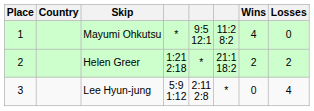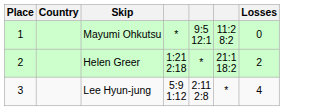- column: (254, 12)
